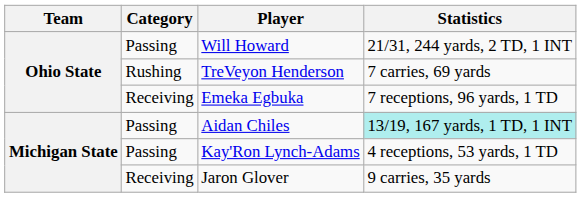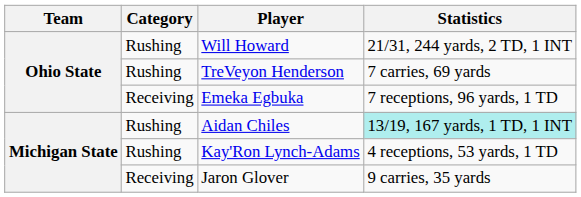(151, 45) Passing -> (153, 45) Rushing
(151, 125) Passing -> (153, 125) Rushing
(151, 151) Passing -> (153, 151) Rushing
